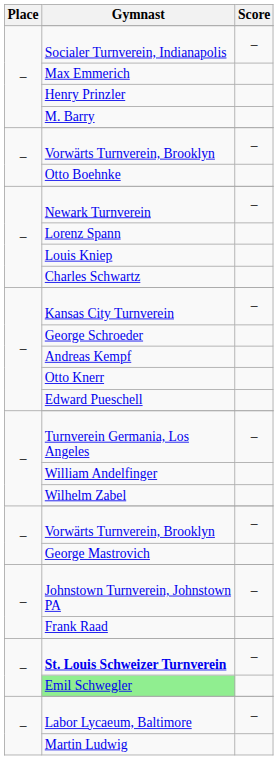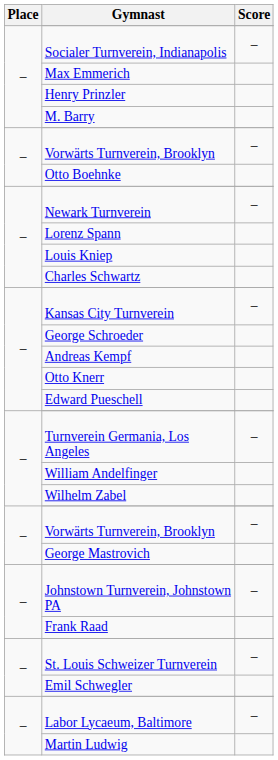(136, 664) bold -> (131, 664) normal
(88, 685) lightgreen background -> (88, 685) no background
